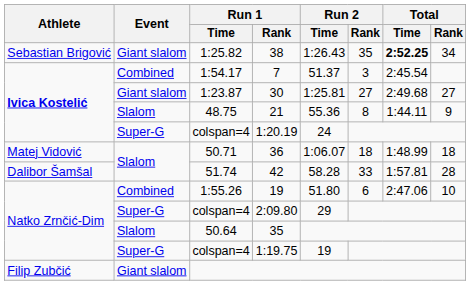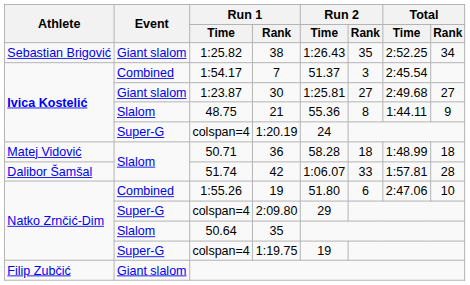(407, 53) bold -> (407, 53) normal
(324, 152) 1:06.07 -> (324, 152) 58.28
(324, 172) 58.28 -> (324, 172) 1:06.07
